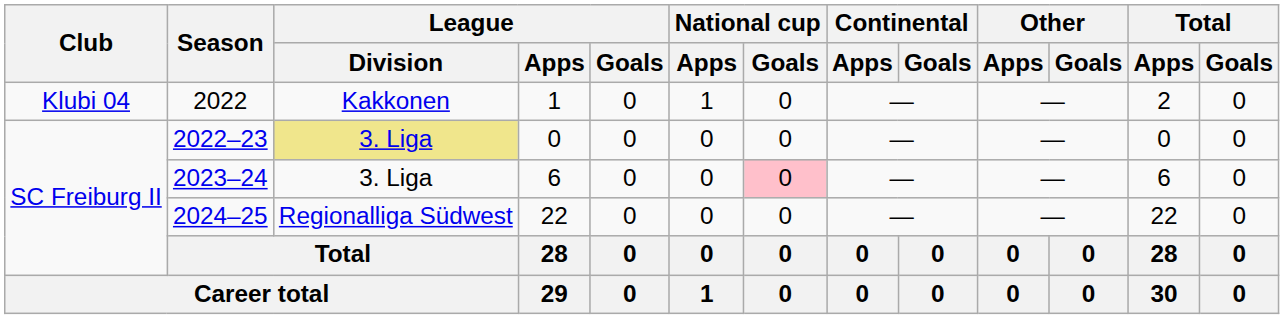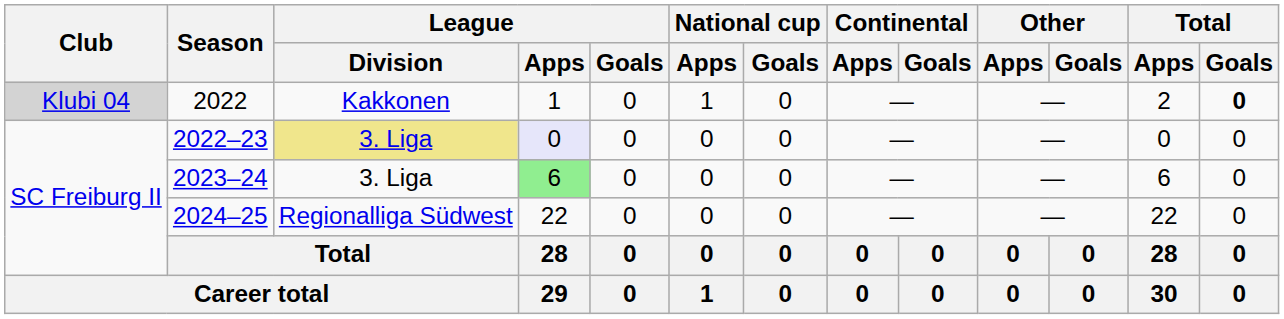(86, 100) no background -> (86, 100) lightgrey background
(1239, 100) normal -> (1239, 100) bold
(554, 139) no background -> (554, 139) lavender background
(554, 178) no background -> (554, 178) lightgreen background
(785, 178) pink background -> (785, 178) no background
